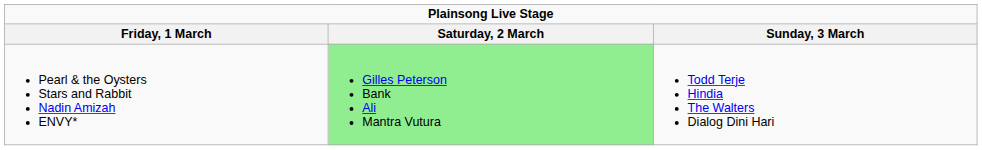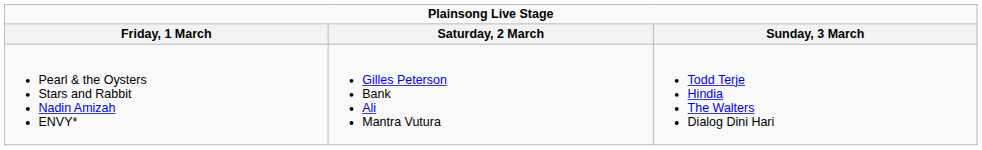(491, 101) lightgreen background -> (491, 101) no background
